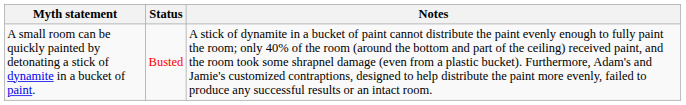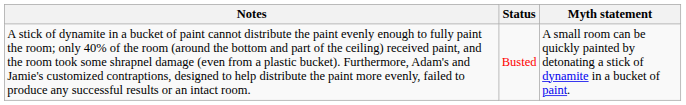columns swapped: (75, 14) <-> (433, 14)
